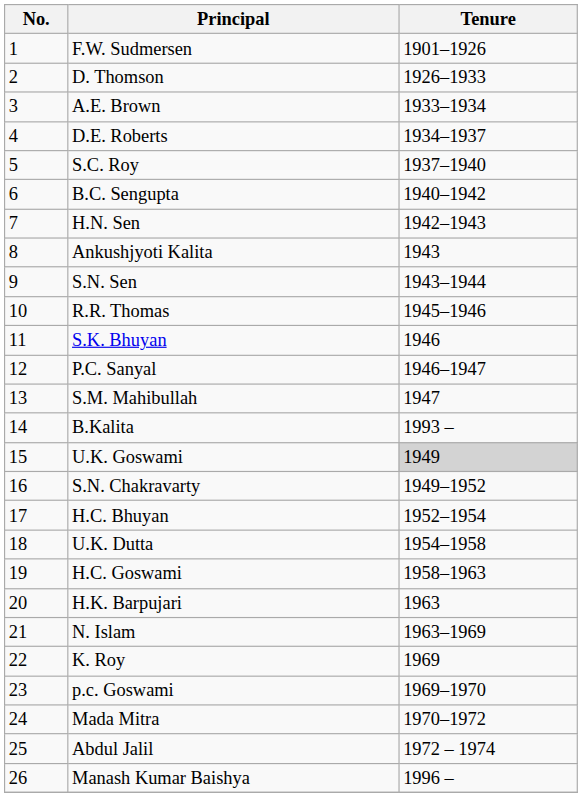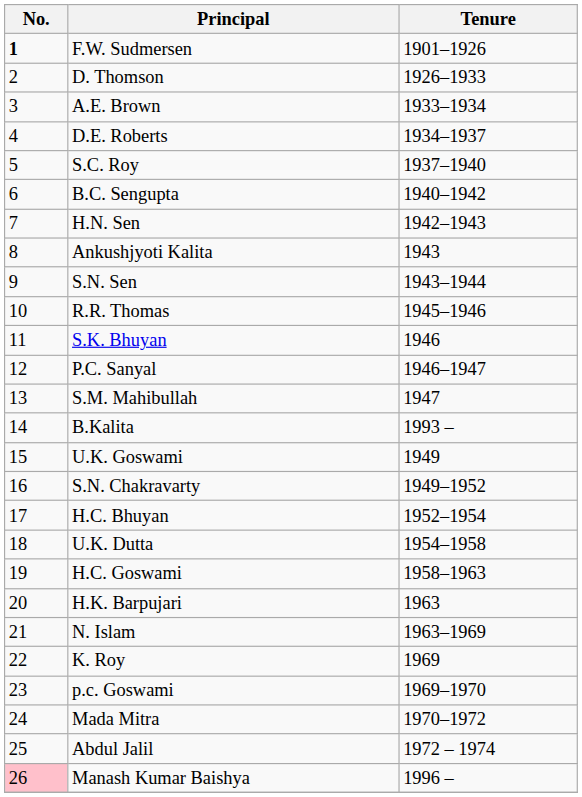(13, 48) normal -> (13, 48) bold
(422, 456) lightgrey background -> (422, 456) no background
(18, 777) no background -> (18, 777) pink background
